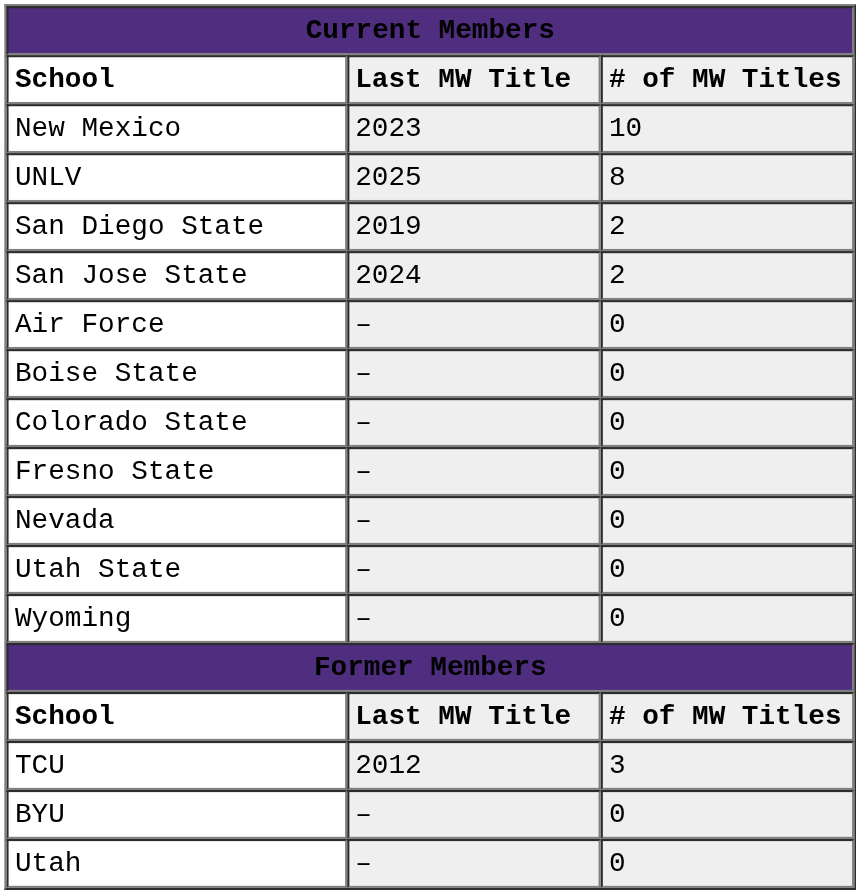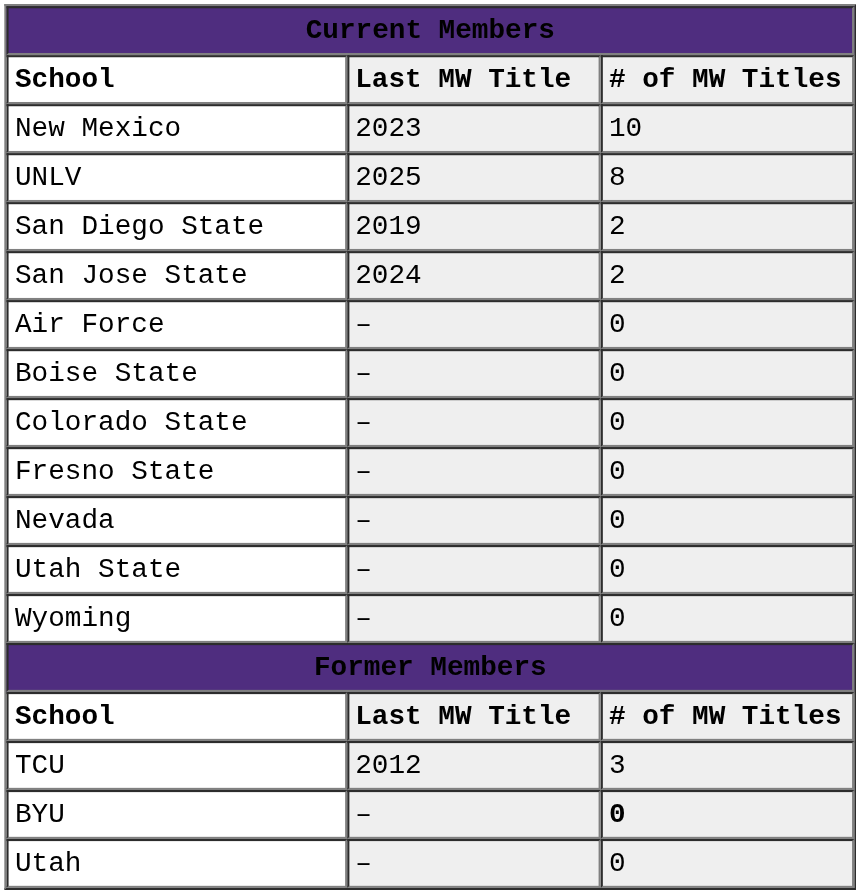(617, 814) normal -> (617, 814) bold
